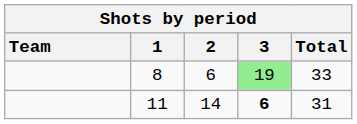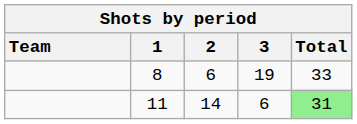(264, 76) lightgreen background -> (264, 76) no background
(264, 104) bold -> (264, 104) normal
(321, 104) no background -> (321, 104) lightgreen background
